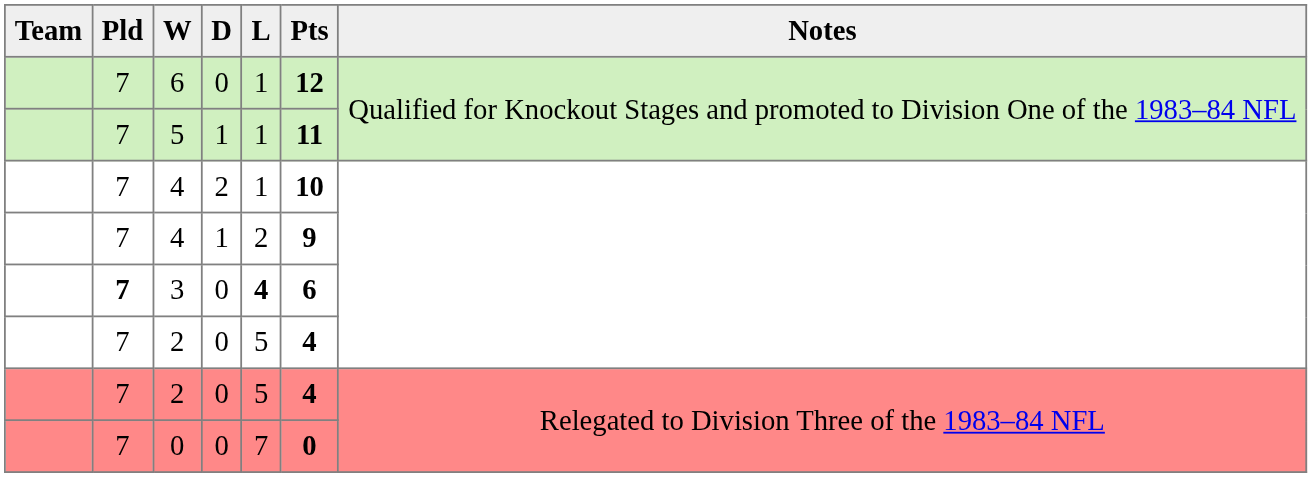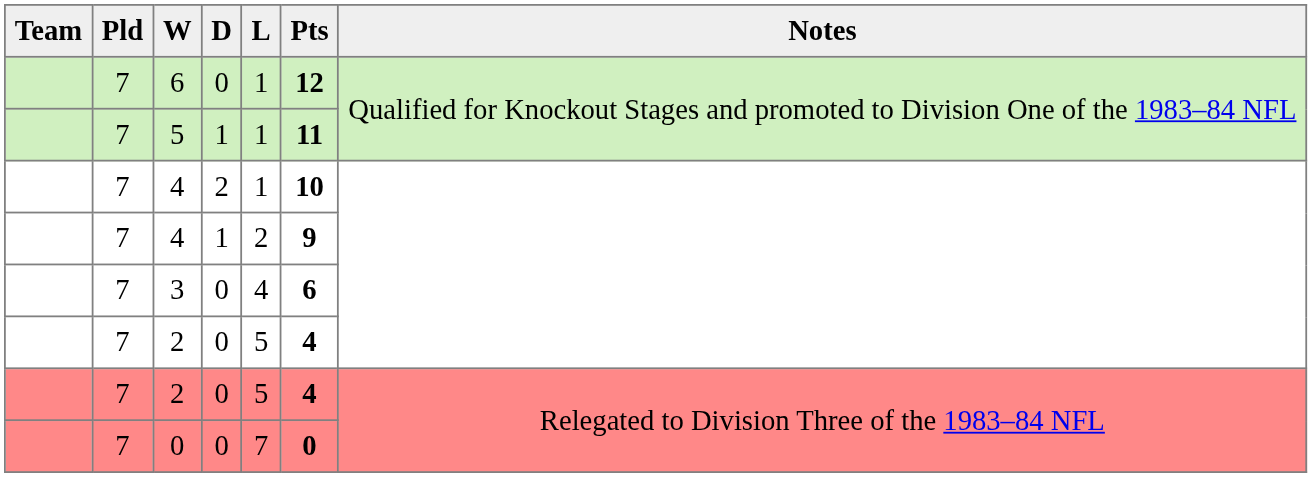(123, 290) bold -> (123, 290) normal
(261, 290) bold -> (261, 290) normal
